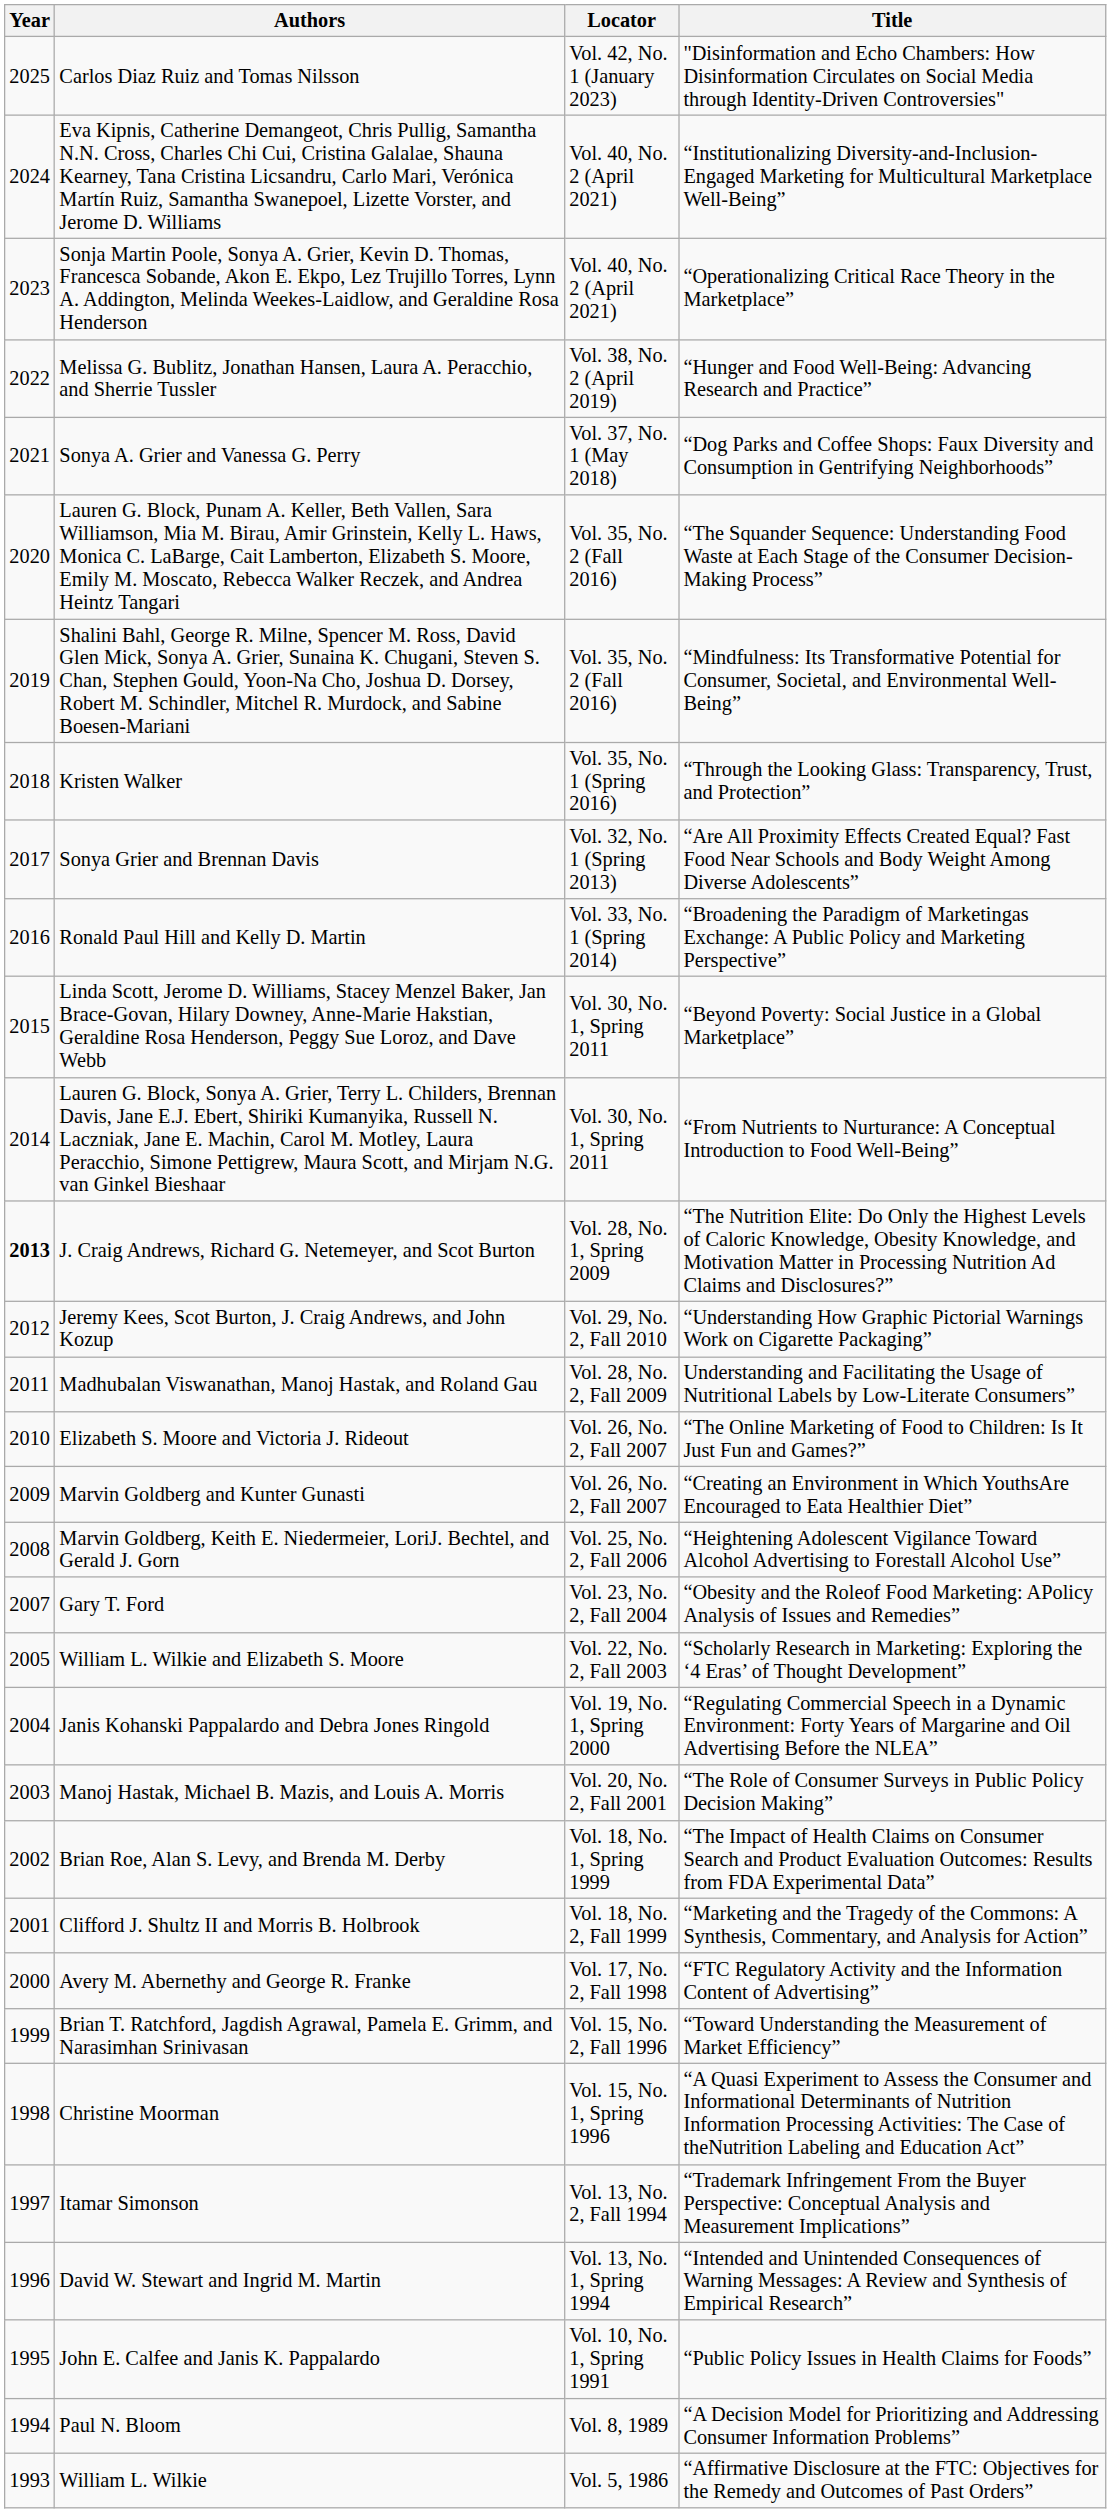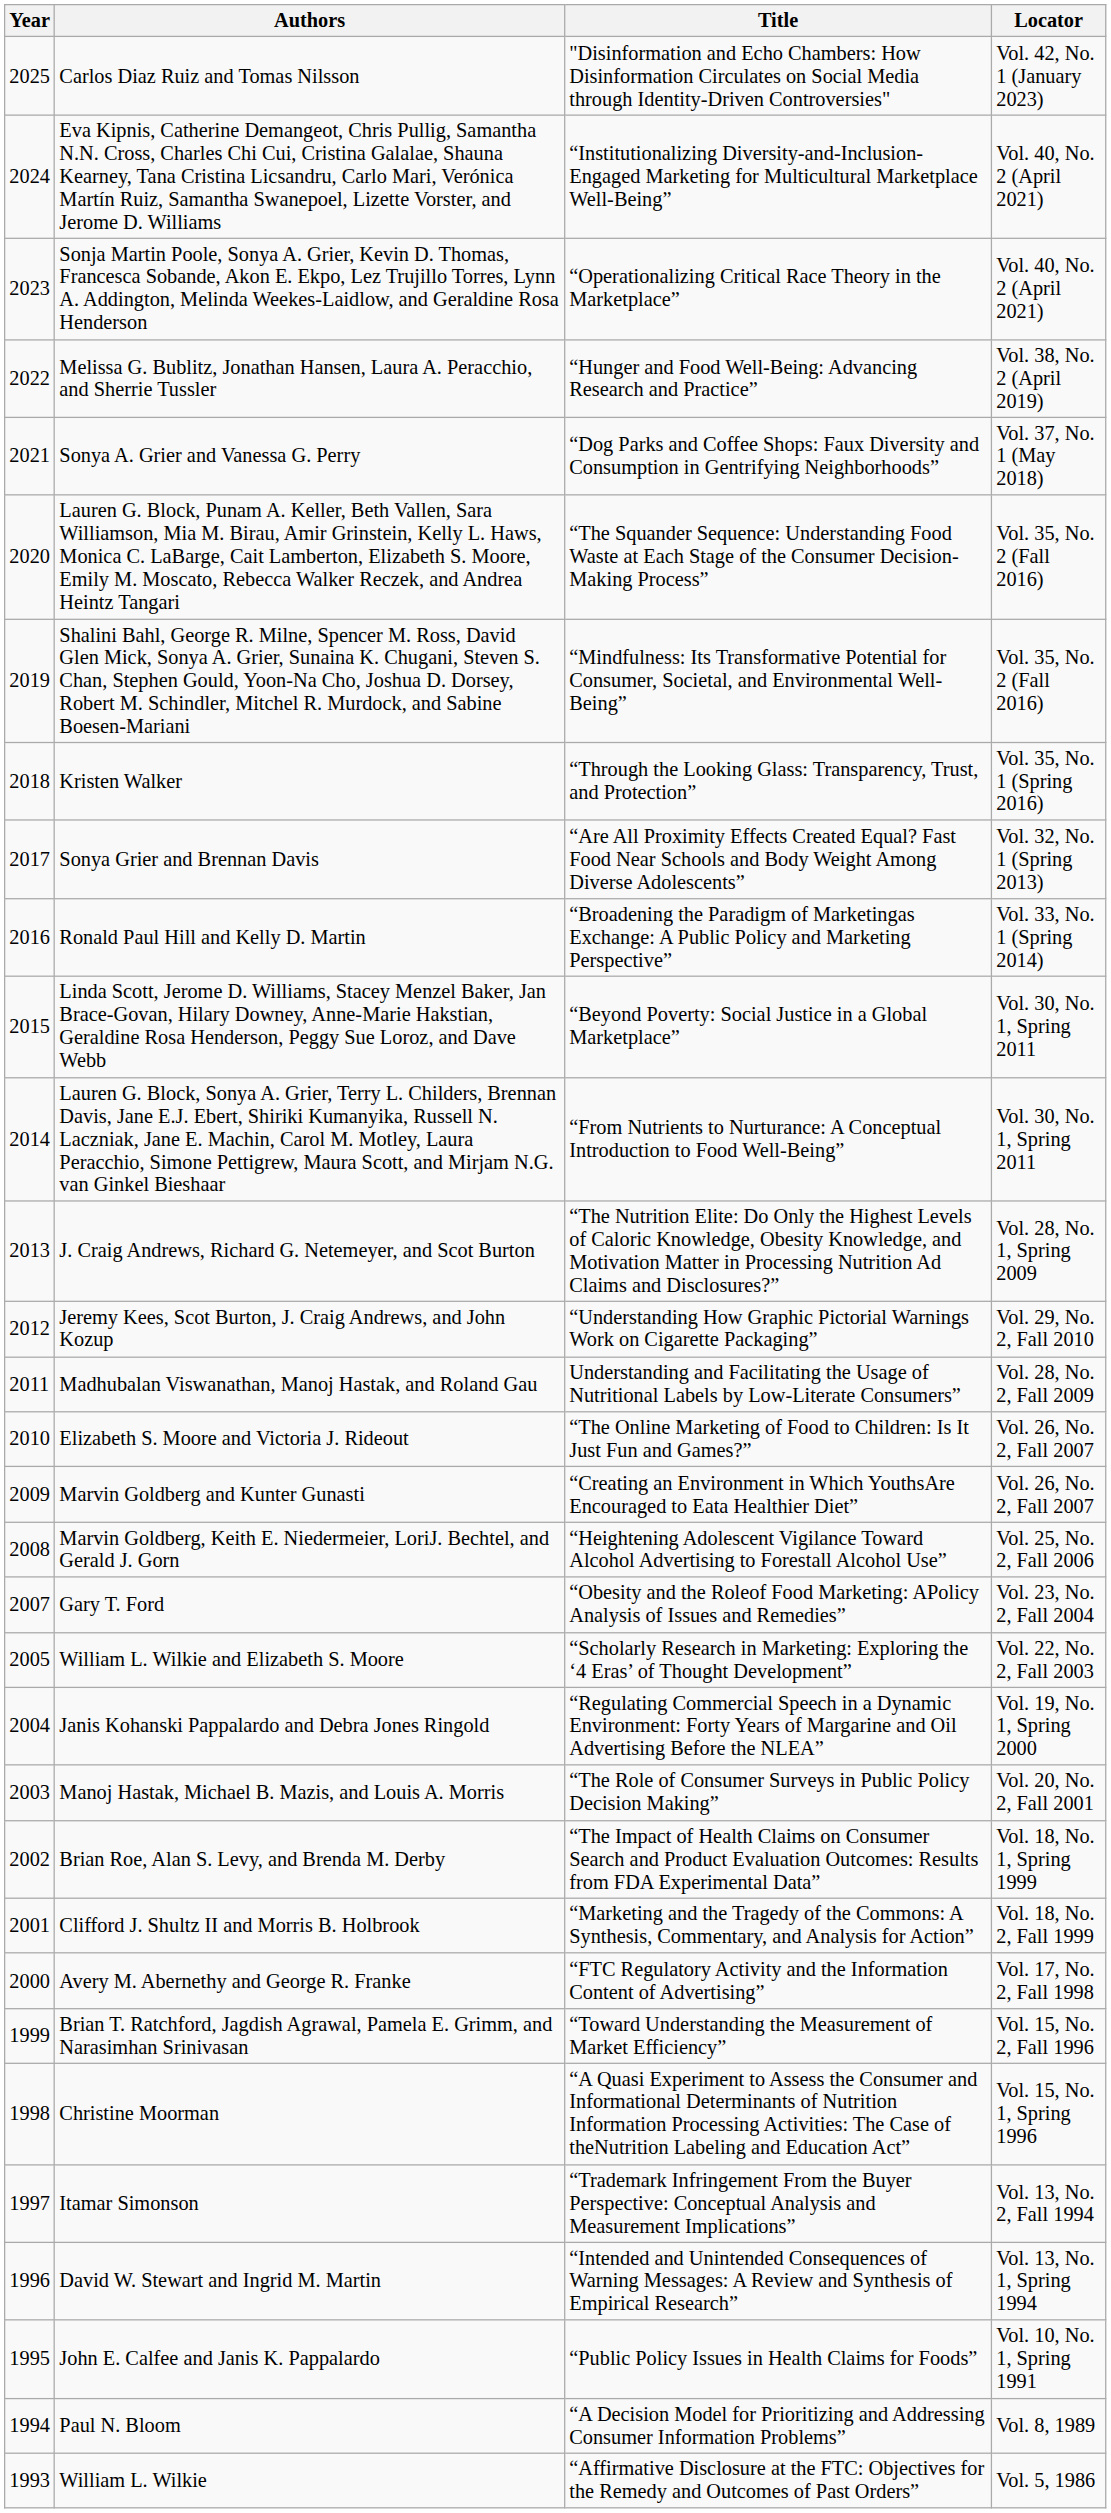columns swapped: (892, 20) <-> (622, 20)
(30, 1251) bold -> (30, 1251) normal
